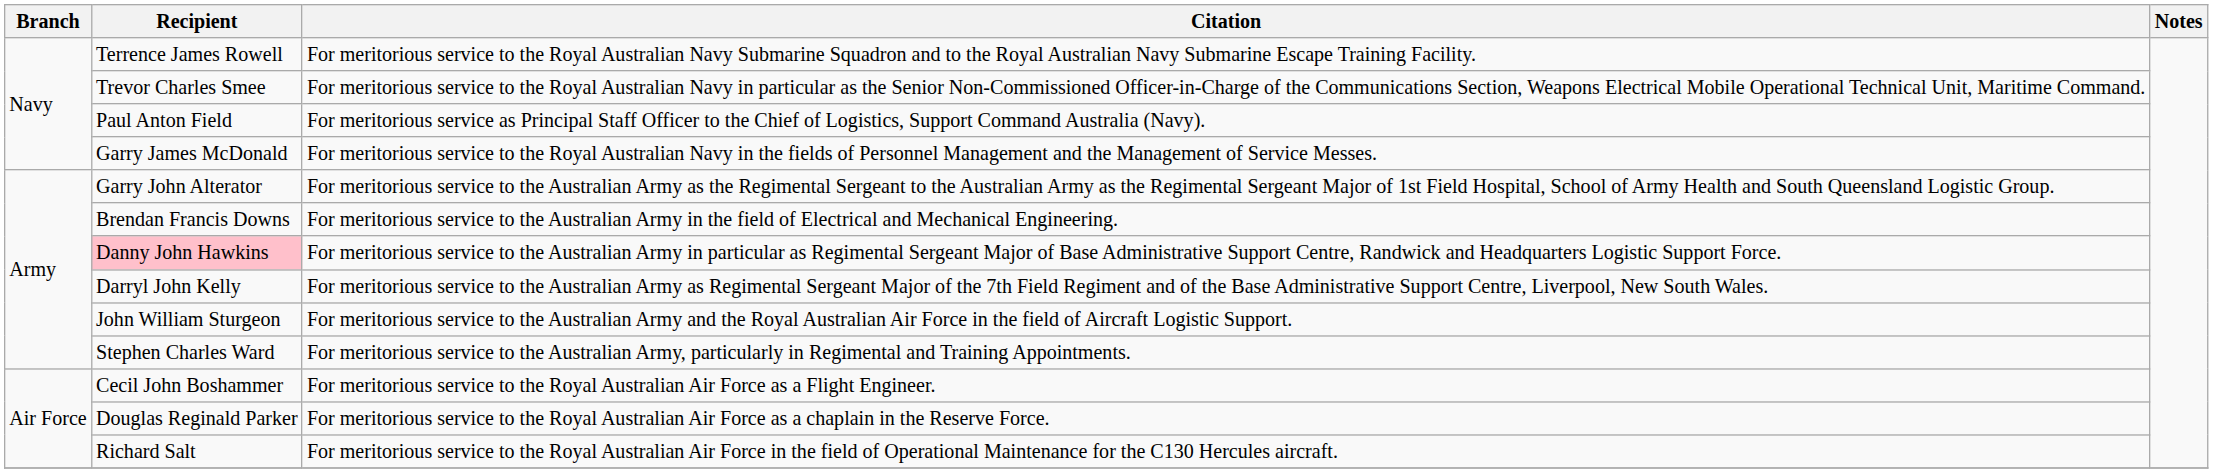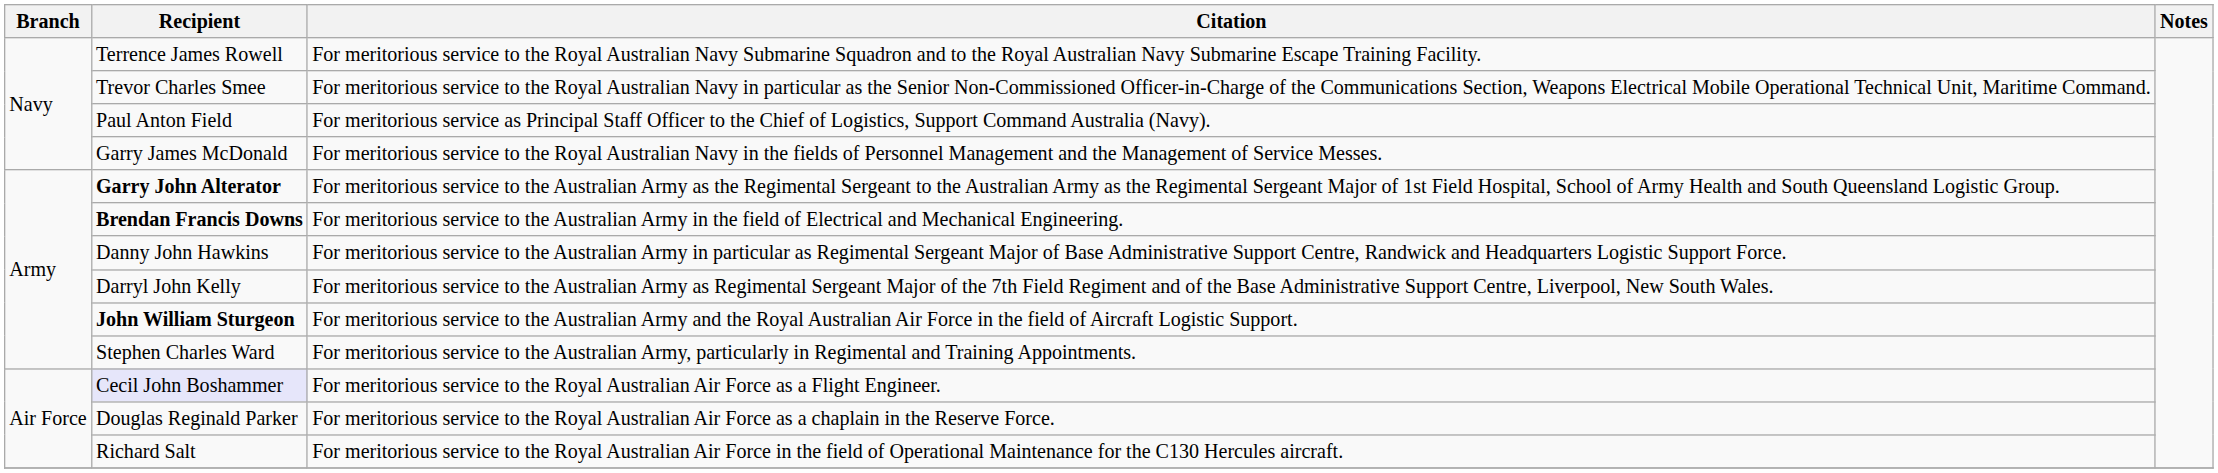(179, 186) normal -> (188, 186) bold
(193, 219) normal -> (199, 219) bold
(182, 252) pink background -> (182, 252) no background
(188, 318) normal -> (195, 318) bold
(190, 385) no background -> (190, 385) lavender background
